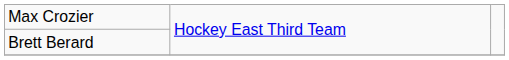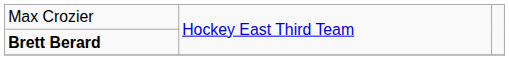(51, 42) normal -> (54, 42) bold
